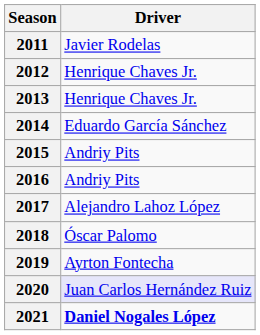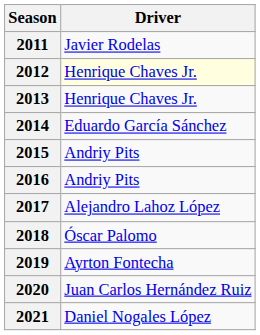(131, 72) no background -> (131, 72) lightyellow background
(158, 288) lavender background -> (158, 288) no background
(140, 315) bold -> (138, 315) normal
